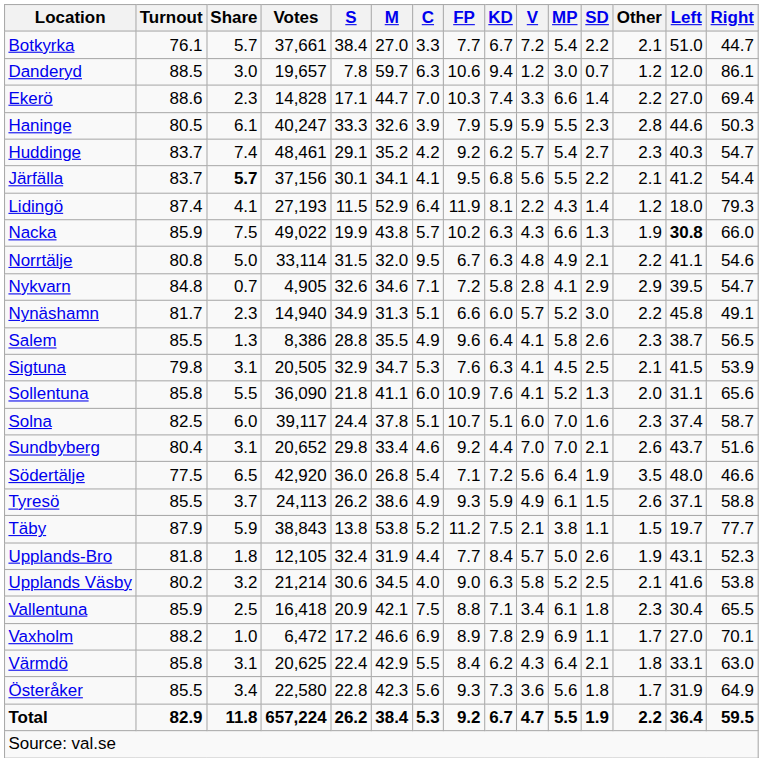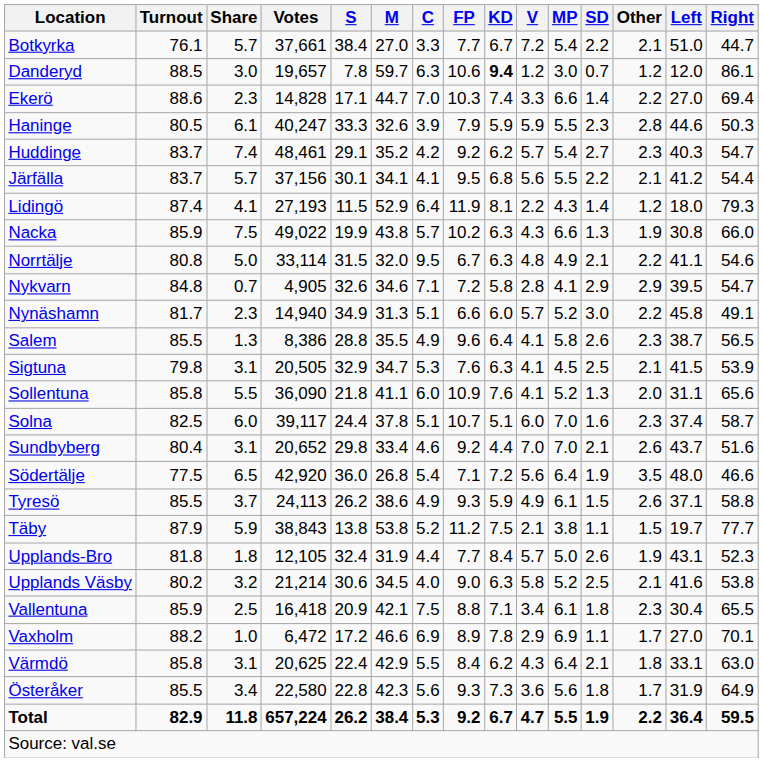(501, 71) normal -> (501, 71) bold
(246, 179) bold -> (246, 179) normal
(686, 233) bold -> (686, 233) normal
